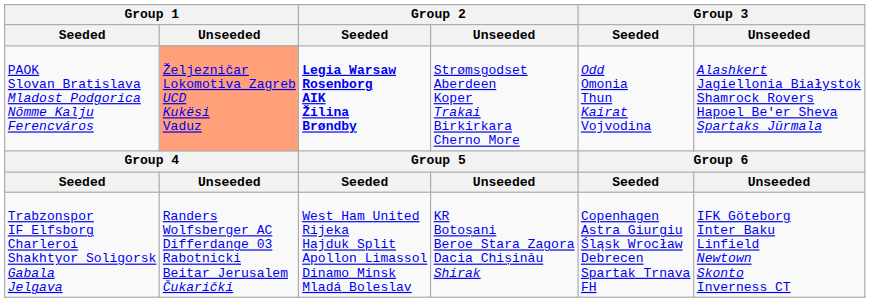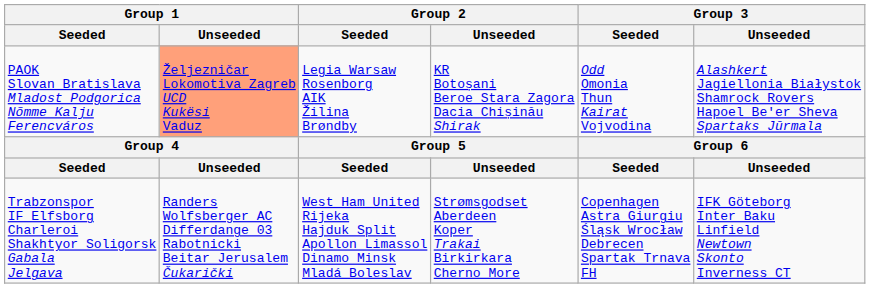(349, 98) bold -> (349, 98) normal
(481, 106) Strømsgodset Aberdeen Koper Trakai Birkirkara Cherno More -> (504, 98) KR Botoșani Beroe Stara Zagora Dacia Chișinău Shirak
(504, 245) KR Botoșani Beroe Stara Zagora Dacia Chișinău Shirak -> (481, 238) Strømsgodset Aberdeen Koper Trakai Birkirkara Cherno More
